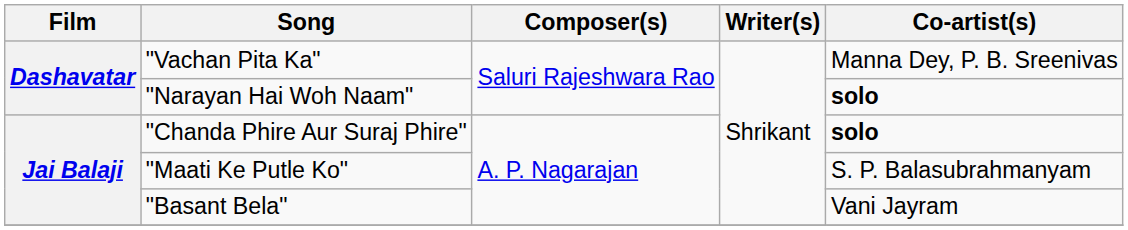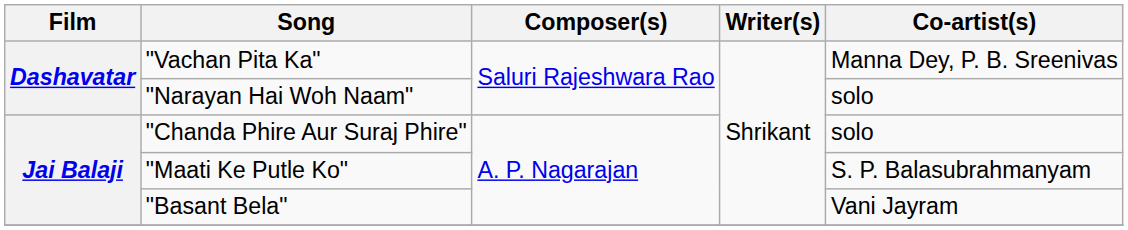(855, 96) bold -> (852, 96) normal
(855, 133) bold -> (852, 133) normal
